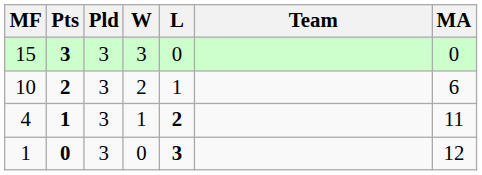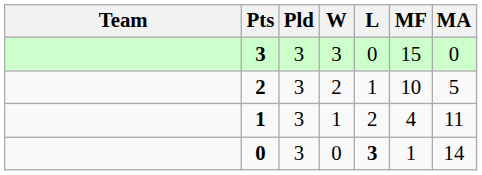columns swapped: (313, 20) <-> (26, 20)
(454, 86) 6 -> (454, 86) 5
(177, 119) bold -> (372, 119) normal
(454, 152) 12 -> (454, 152) 14
